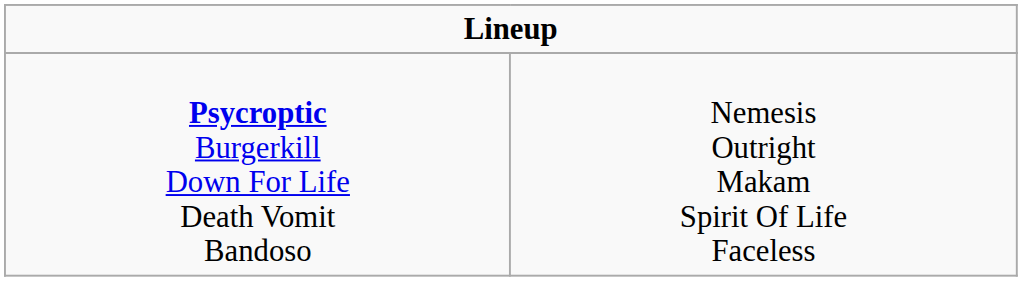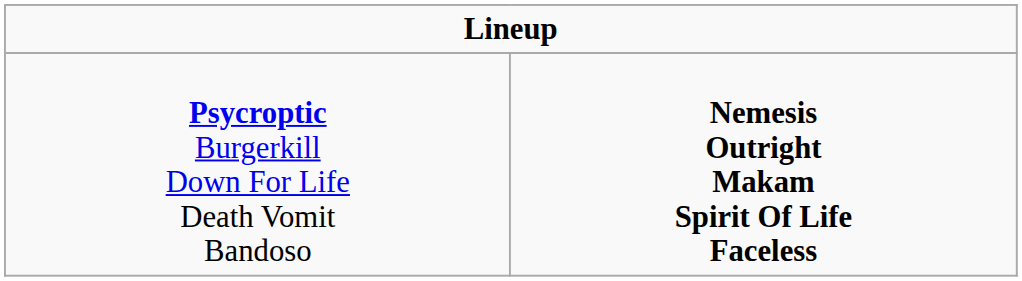(763, 181) normal -> (763, 181) bold
